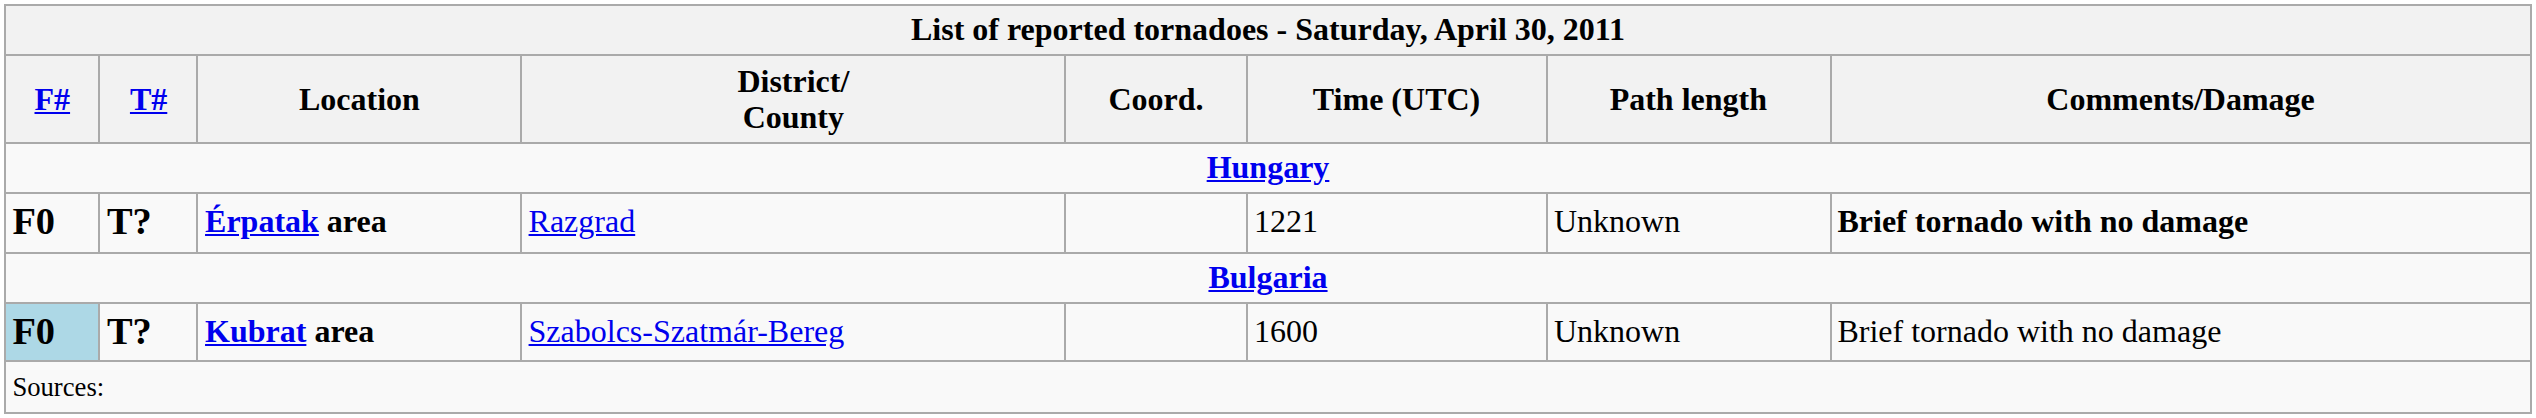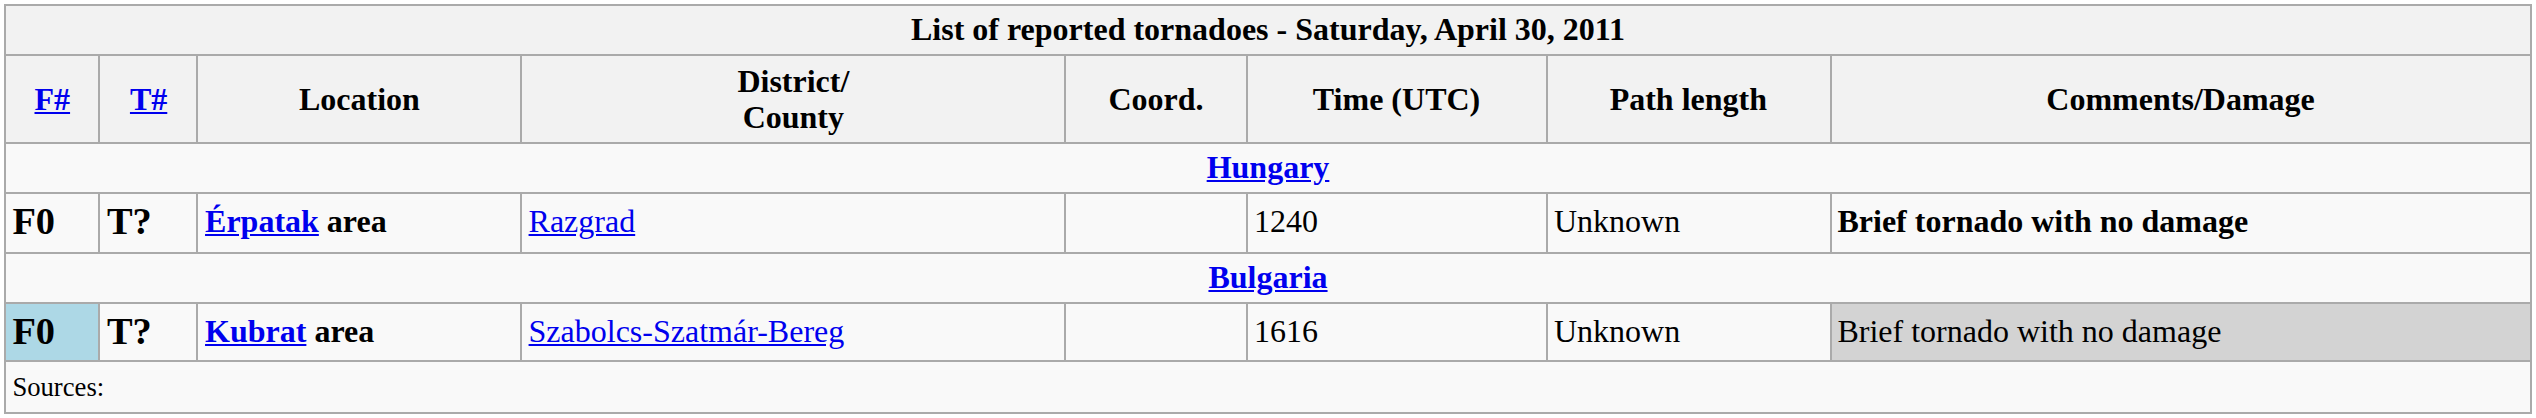(1286, 222) 1221 -> (1286, 222) 1240
(1286, 331) 1600 -> (1286, 331) 1616
(2029, 331) no background -> (2029, 331) lightgrey background
